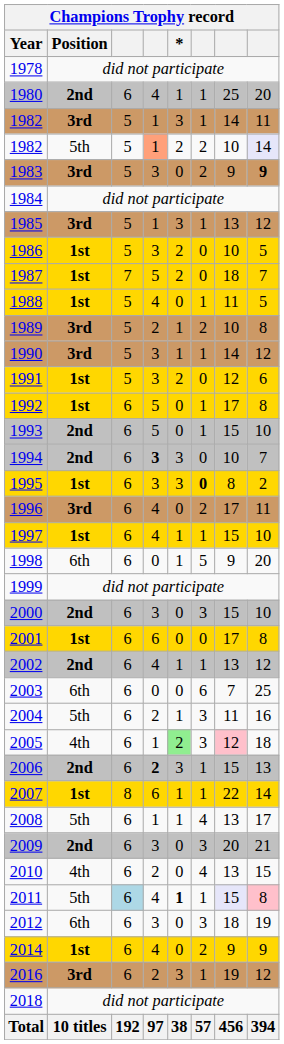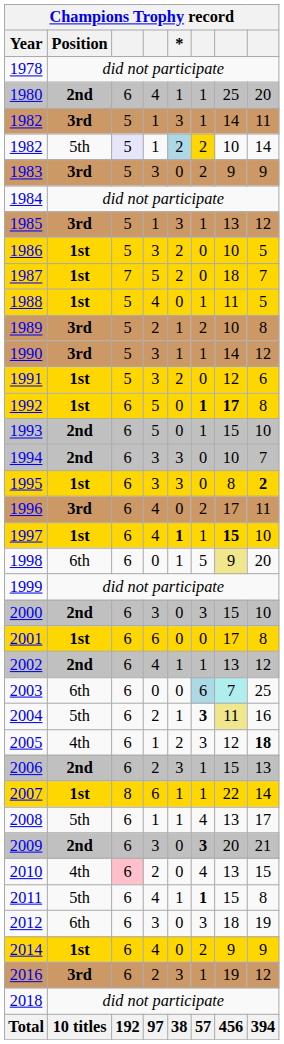(127, 146) no background -> (127, 146) lavender background
(155, 146) lightsalmon background -> (155, 146) no background
(179, 146) no background -> (179, 146) lightblue background
(203, 146) no background -> (203, 146) gold background
(263, 146) lavender background -> (263, 146) no background
(263, 172) bold -> (263, 172) normal
(203, 405) normal -> (203, 405) bold
(231, 405) normal -> (231, 405) bold
(155, 457) bold -> (155, 457) normal
(203, 483) bold -> (203, 483) normal
(263, 483) normal -> (263, 483) bold
(179, 535) normal -> (179, 535) bold
(231, 535) normal -> (231, 535) bold
(231, 560) no background -> (231, 560) khaki background
(203, 690) no background -> (203, 690) lightblue background
(231, 690) no background -> (231, 690) paleturquoise background
(203, 716) normal -> (203, 716) bold
(231, 716) no background -> (231, 716) khaki background
(179, 742) lightgreen background -> (179, 742) no background
(231, 742) pink background -> (231, 742) no background
(263, 742) normal -> (263, 742) bold
(155, 768) bold -> (155, 768) normal
(203, 845) normal -> (203, 845) bold
(127, 871) no background -> (127, 871) pink background
(127, 897) lightblue background -> (127, 897) no background
(179, 897) bold -> (179, 897) normal
(203, 897) normal -> (203, 897) bold
(231, 897) lavender background -> (231, 897) no background
(263, 897) pink background -> (263, 897) no background
